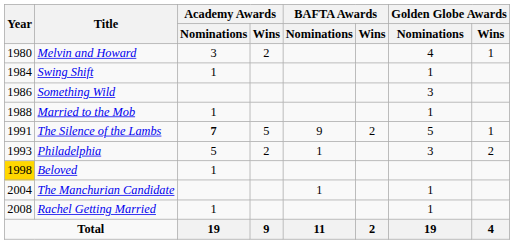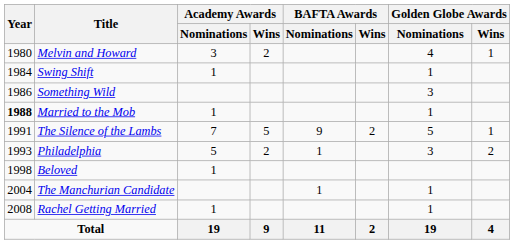(20, 111) normal -> (20, 111) bold
(214, 131) bold -> (214, 131) normal
(20, 170) gold background -> (20, 170) no background
